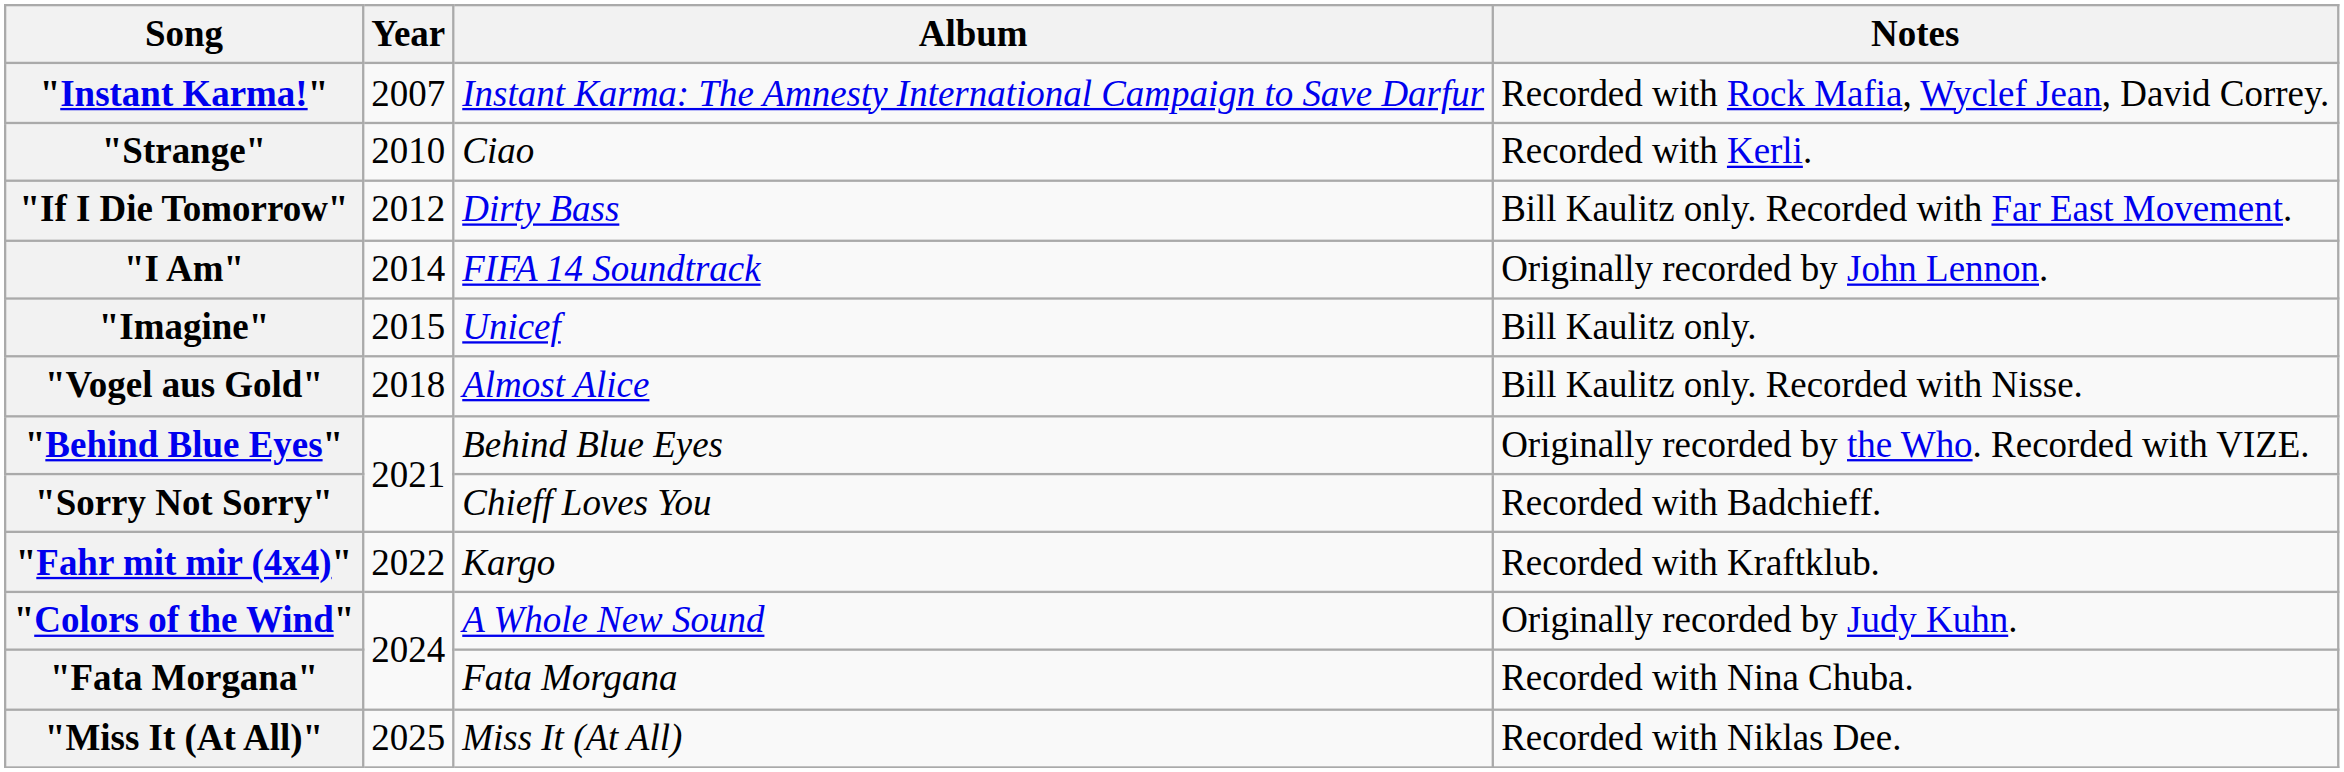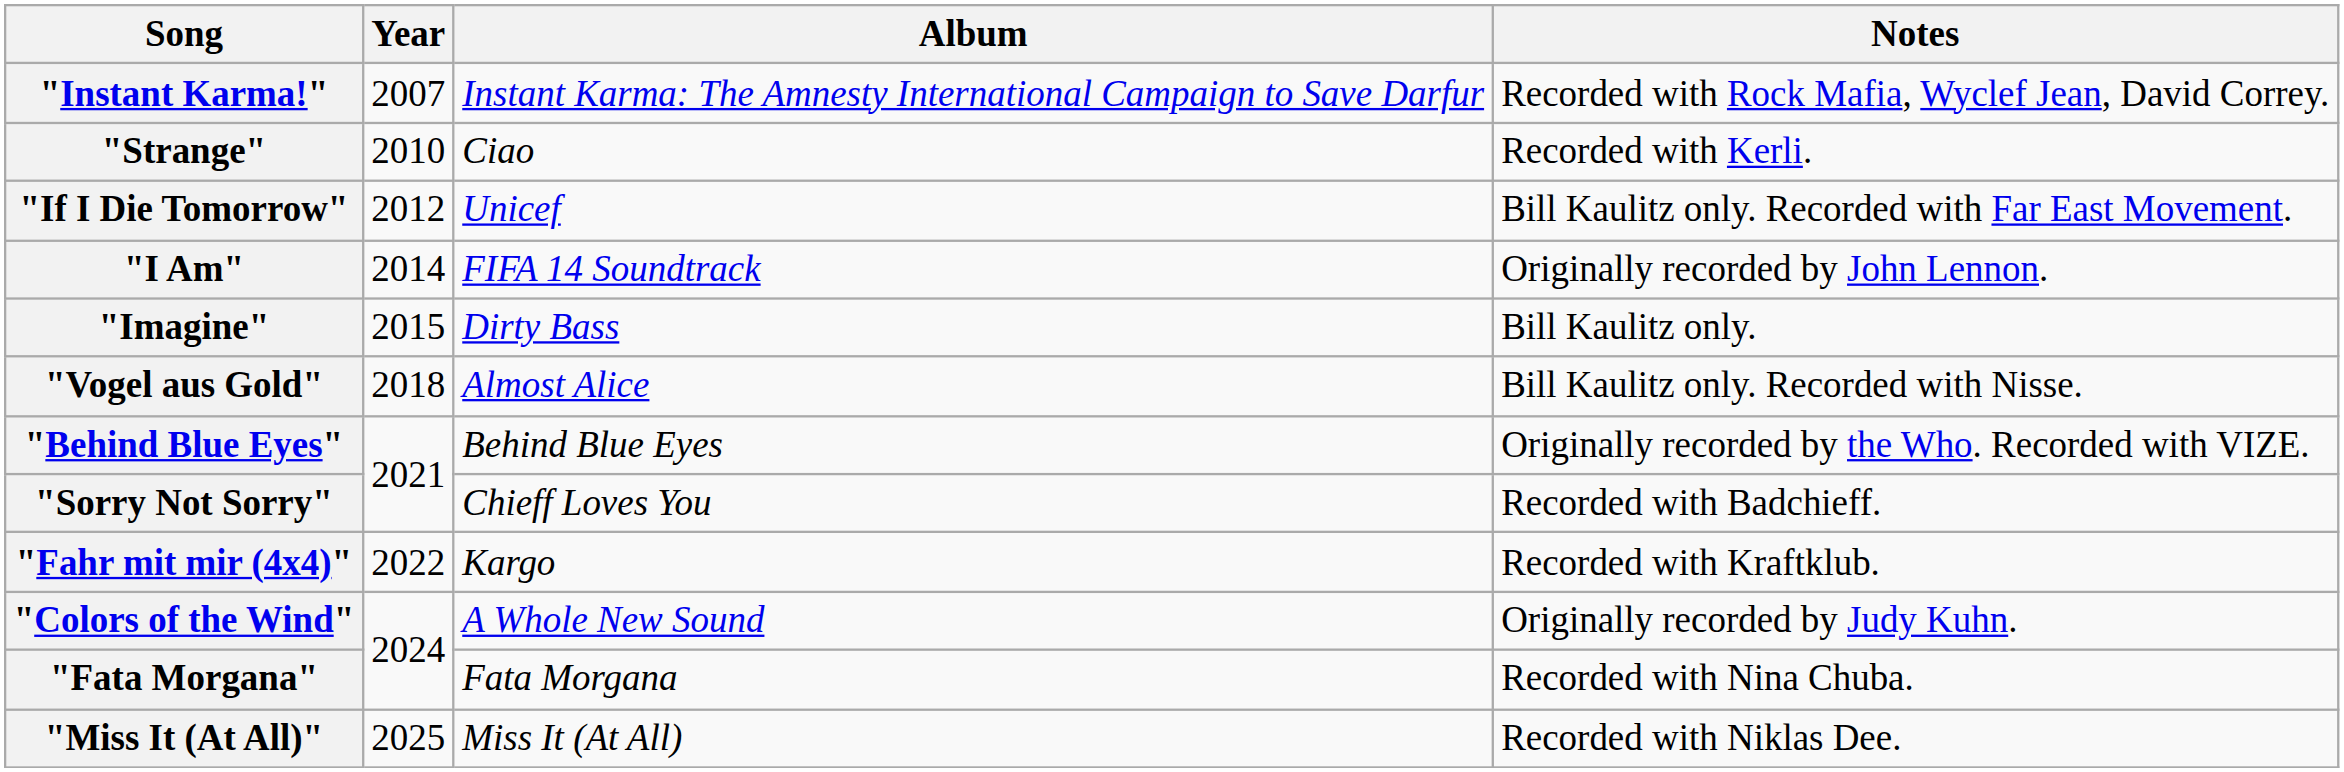(541, 209) Dirty Bass -> (512, 209) Unicef
(512, 326) Unicef -> (541, 326) Dirty Bass
